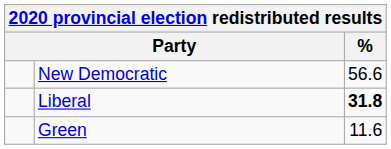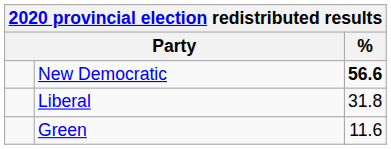(365, 74) normal -> (365, 74) bold
(365, 102) bold -> (365, 102) normal
